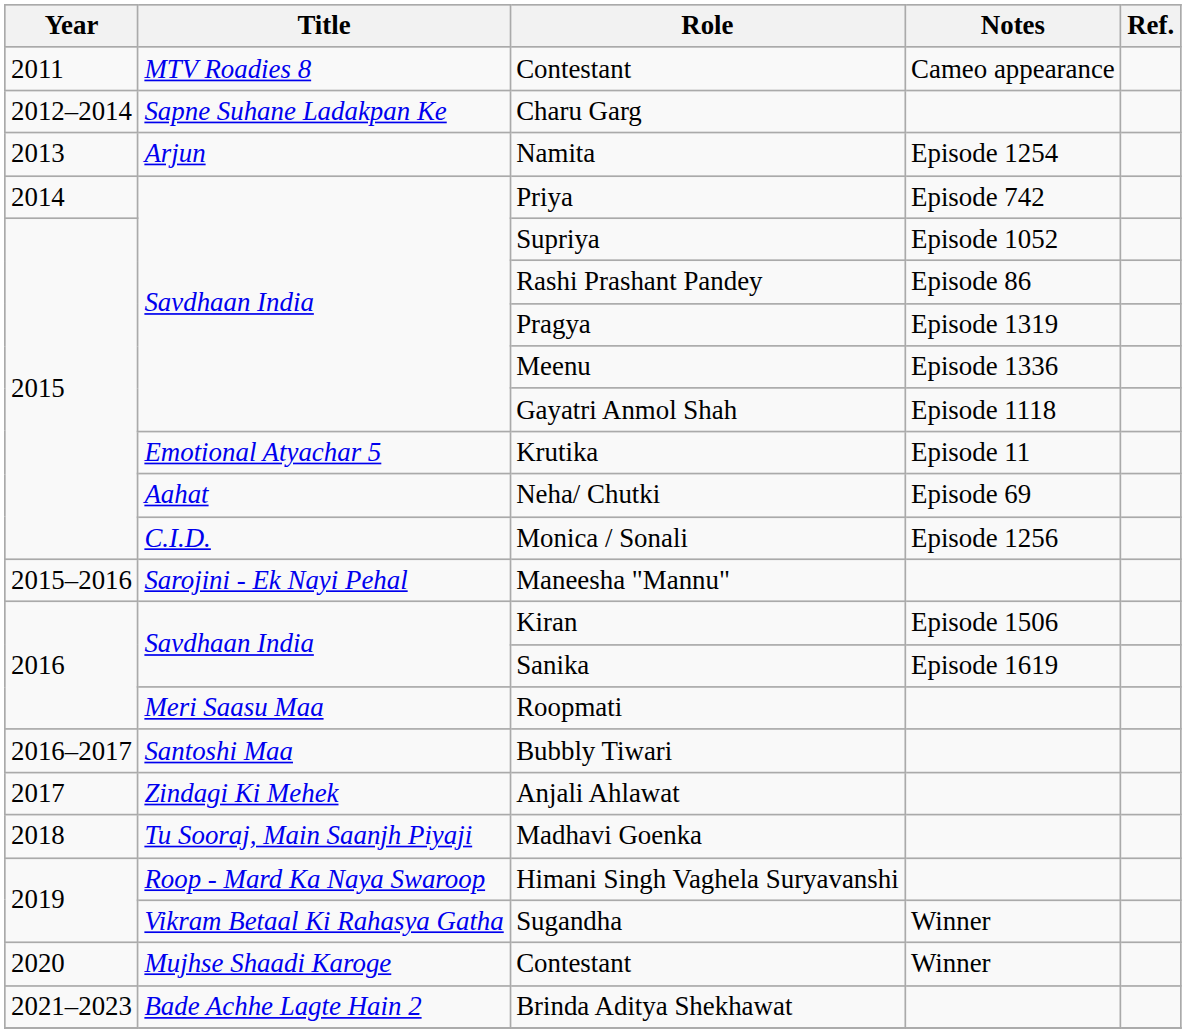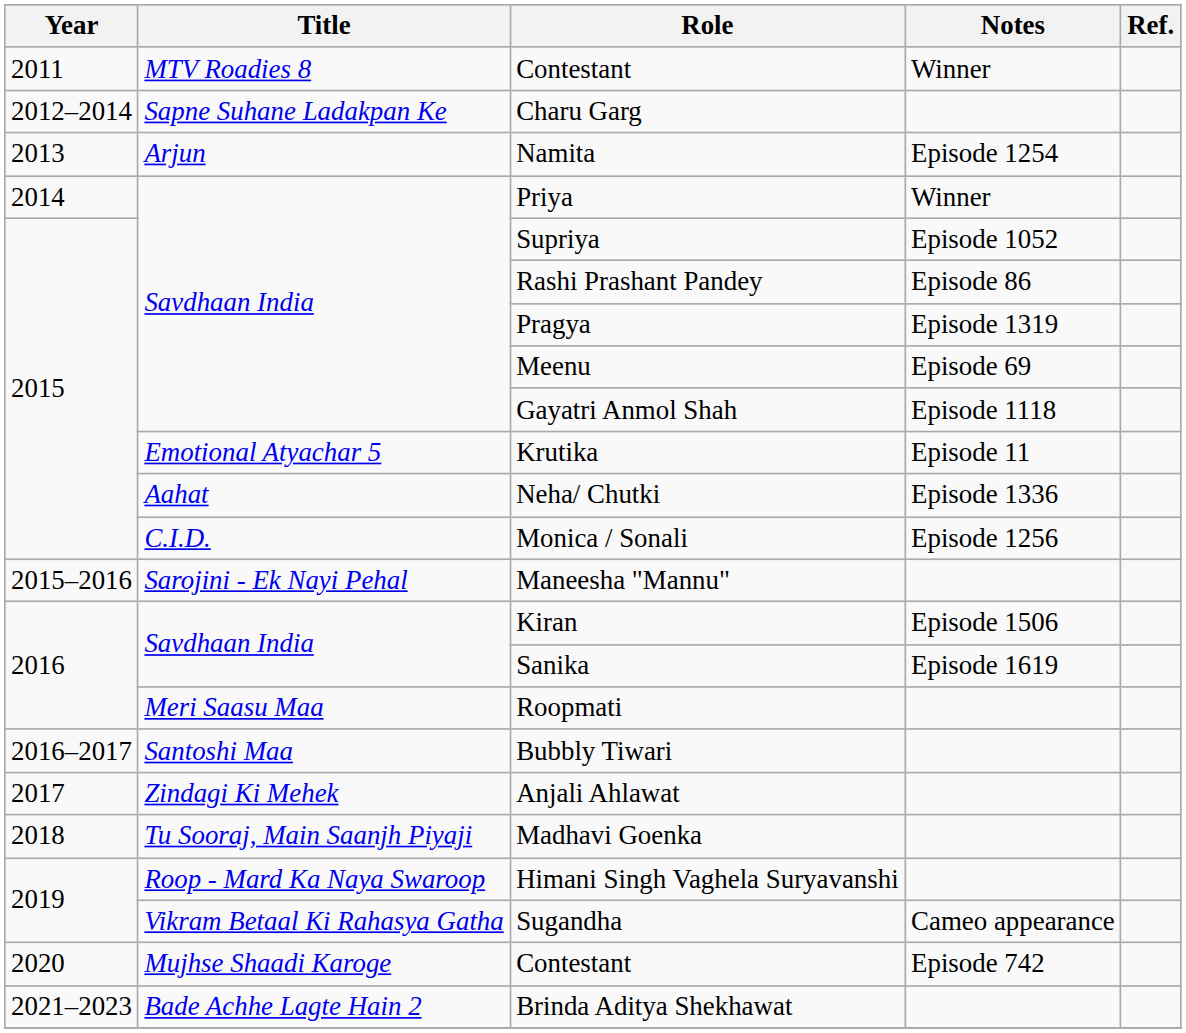(1013, 68) Cameo appearance -> (951, 68) Winner
(978, 196) Episode 742 -> (951, 196) Winner
(985, 366) Episode 1336 -> (971, 366) Episode 69
(971, 494) Episode 69 -> (985, 494) Episode 1336
(951, 921) Winner -> (1013, 921) Cameo appearance
(951, 963) Winner -> (978, 963) Episode 742
